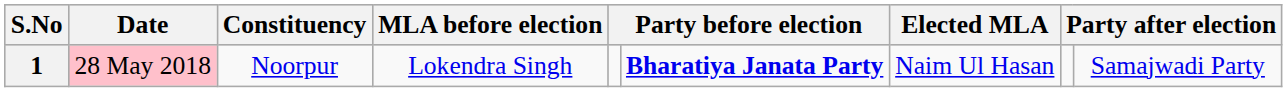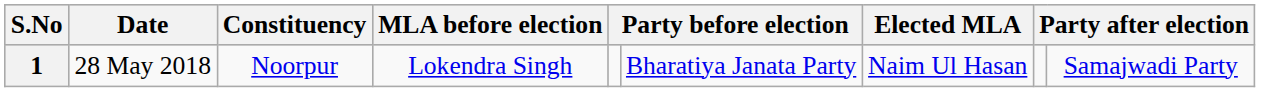(143, 65) pink background -> (143, 65) no background
(755, 65) bold -> (741, 65) normal
